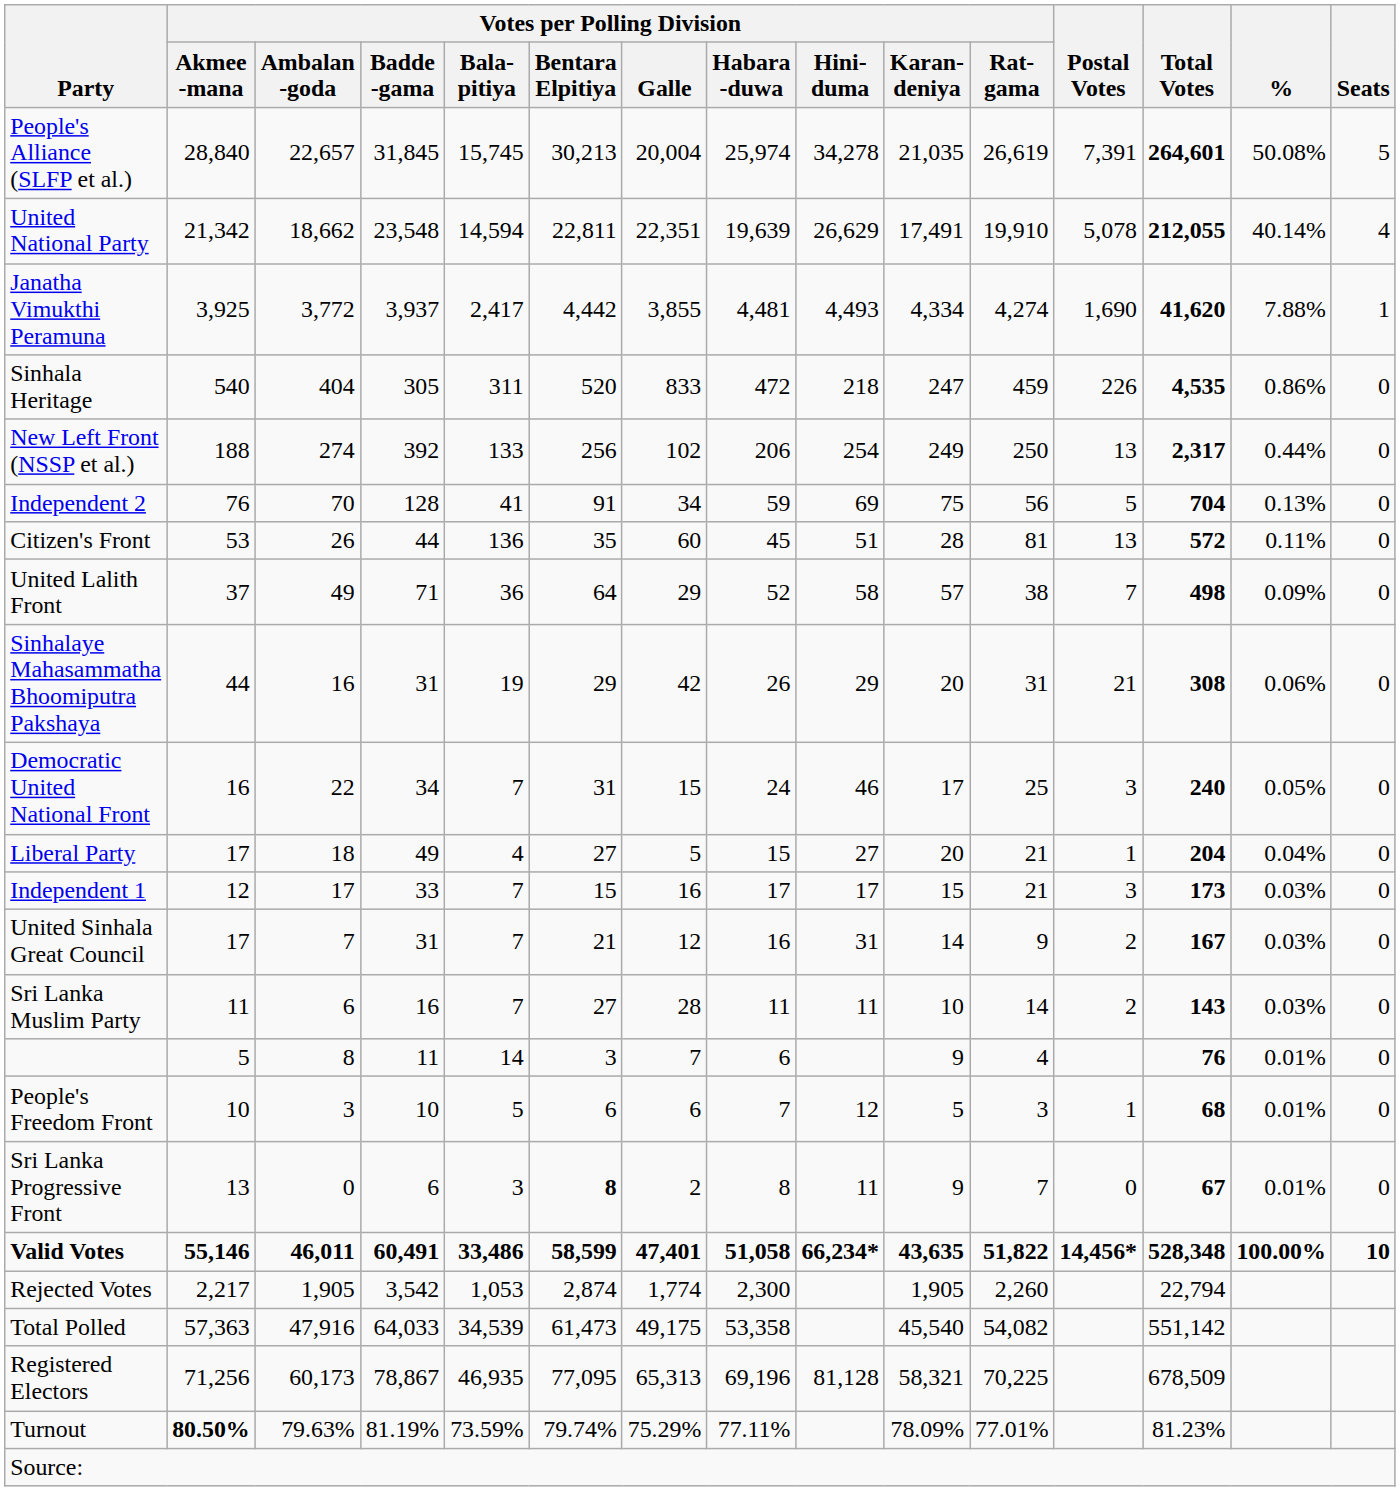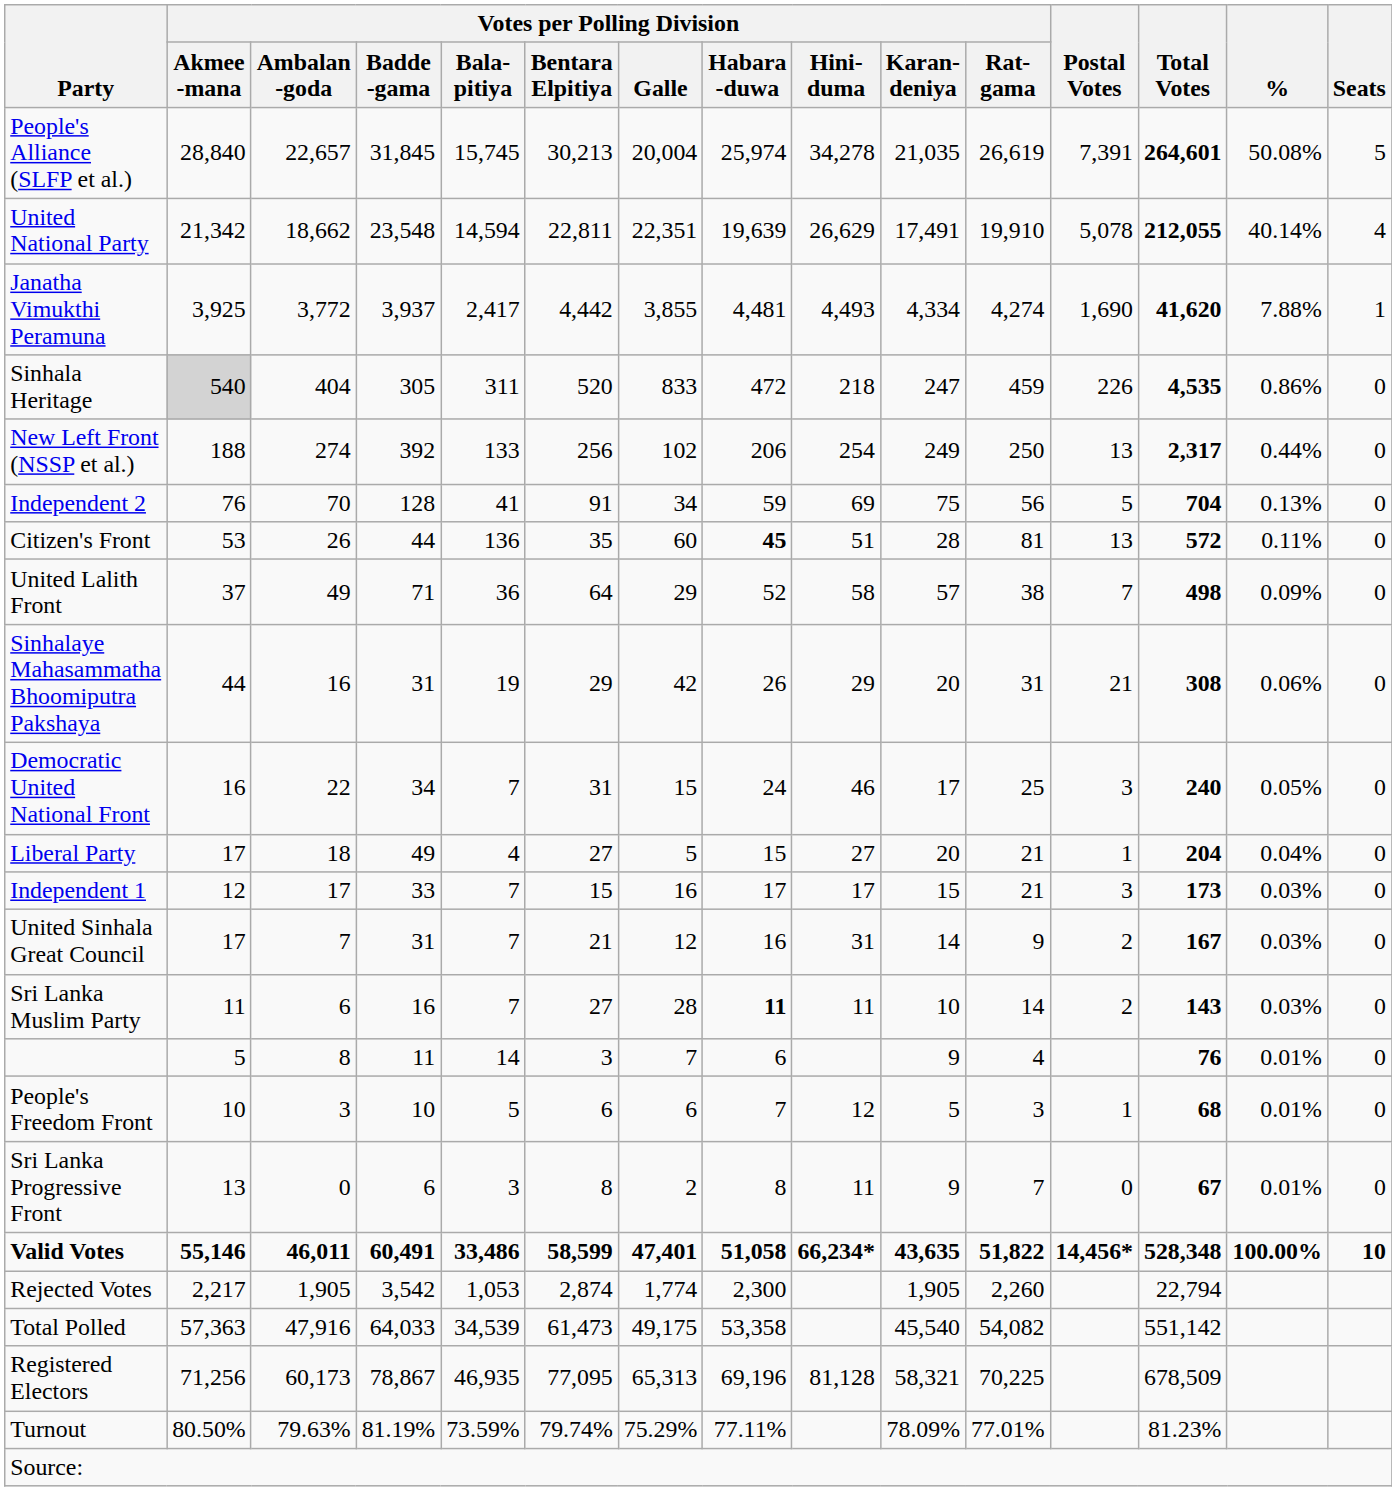(232, 386) no background -> (228, 386) lightgrey background
(778, 540) normal -> (774, 540) bold
(779, 1006) normal -> (775, 1006) bold
(611, 1186) bold -> (607, 1186) normal
(211, 1429) bold -> (209, 1429) normal
